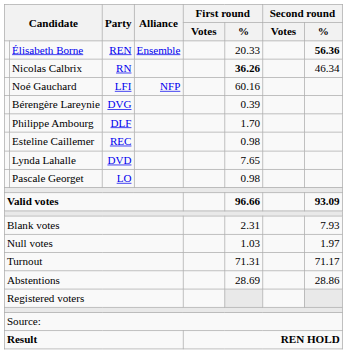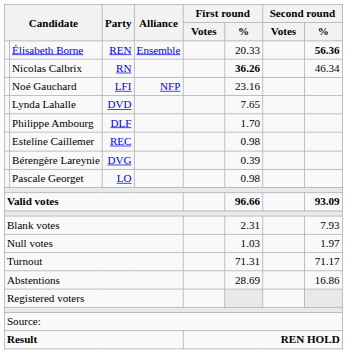(248, 87) 60.16 -> (248, 87) 23.16
rows swapped: (44, 160) <-> (56, 105)
(327, 280) 28.86 -> (327, 280) 16.86
